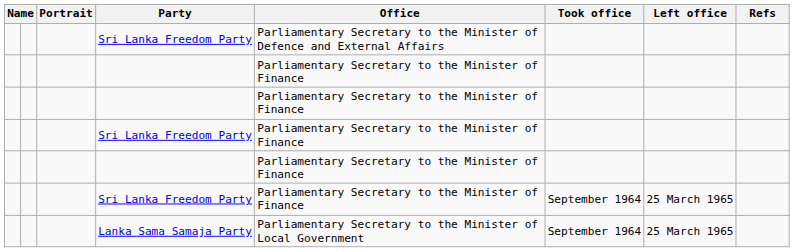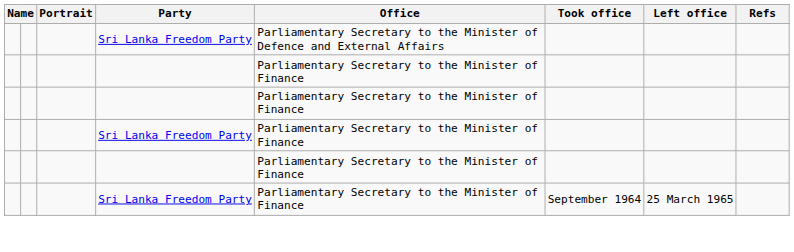- row: (13, 231)
